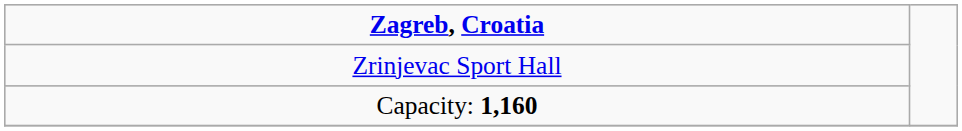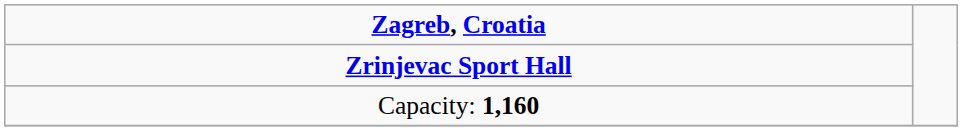(457, 65) normal -> (459, 65) bold
